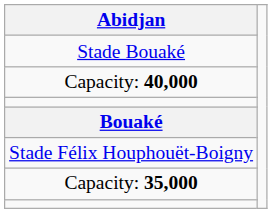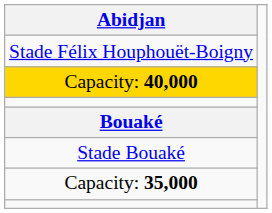(131, 50) Stade Bouaké -> (131, 50) Stade Félix Houphouët-Boigny
(131, 81) no background -> (131, 81) gold background
(131, 152) Stade Félix Houphouët-Boigny -> (131, 152) Stade Bouaké
